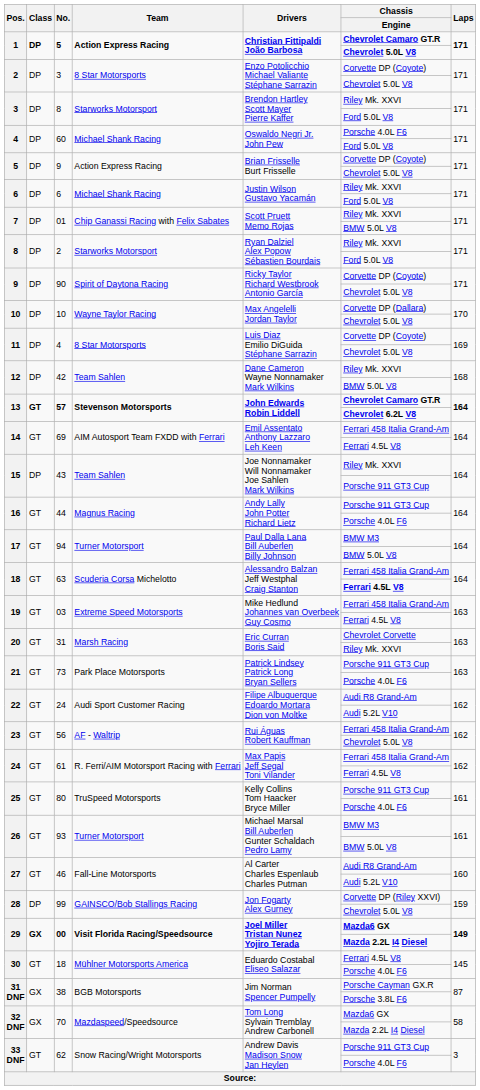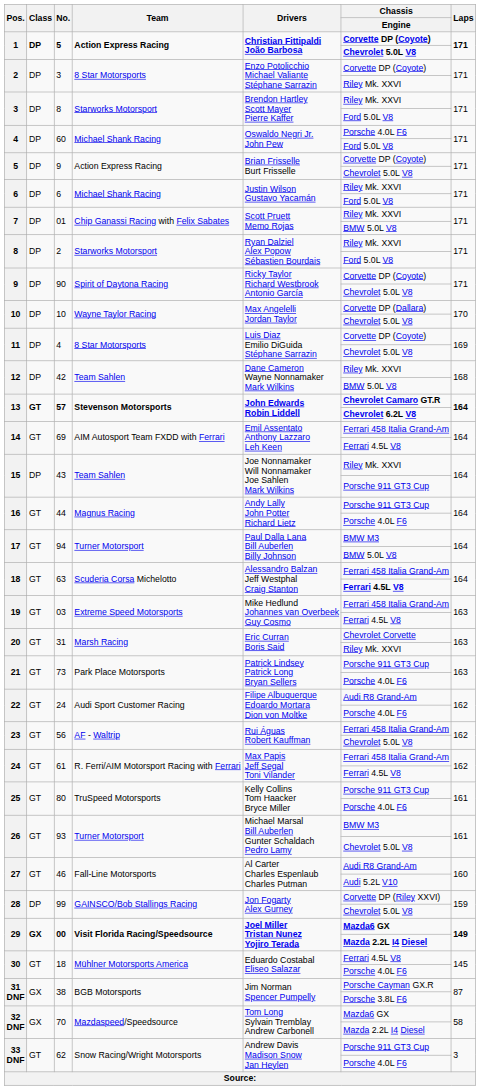(392, 38) Chevrolet Camaro GT.R -> (387, 38) Corvette DP (Coyote)
(378, 83) Chevrolet 5.0L V8 -> (372, 83) Riley Mk. XXVI
(370, 713) Audi 5.2L V10 -> (375, 713) Porsche 4.0L F6
(370, 847) BMW 5.0L V8 -> (378, 847) Chevrolet 5.0L V8
